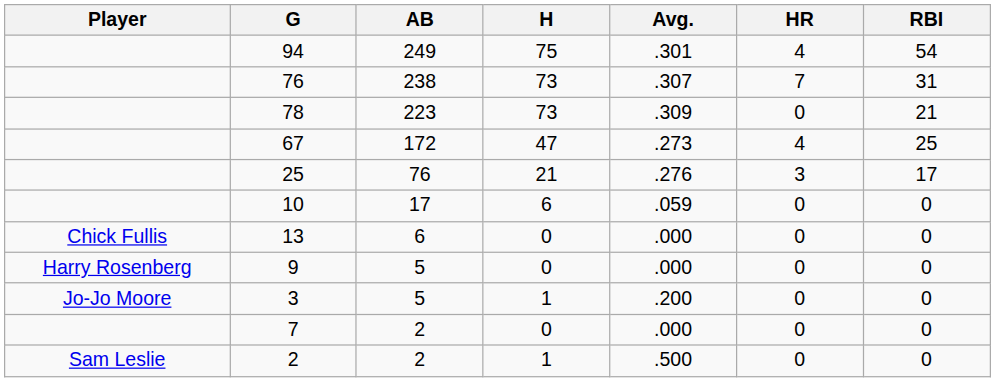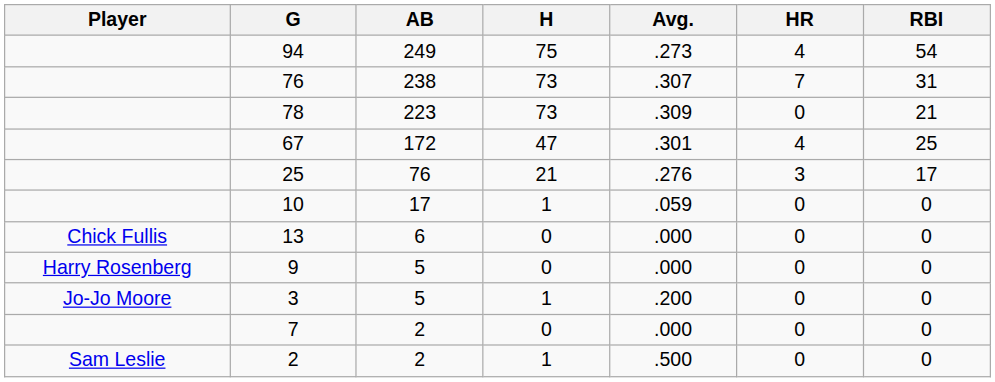(673, 50) .301 -> (673, 50) .273
(673, 143) .273 -> (673, 143) .301
(546, 205) 6 -> (546, 205) 1
